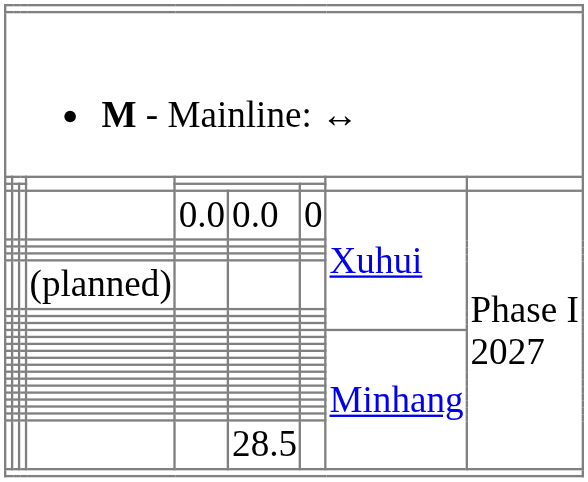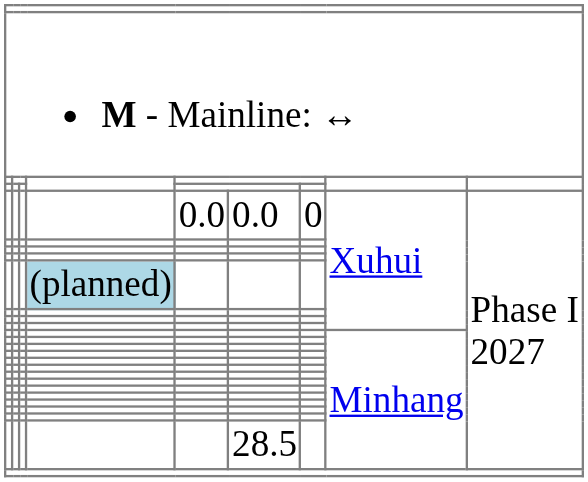(101, 284) no background -> (101, 284) lightblue background
